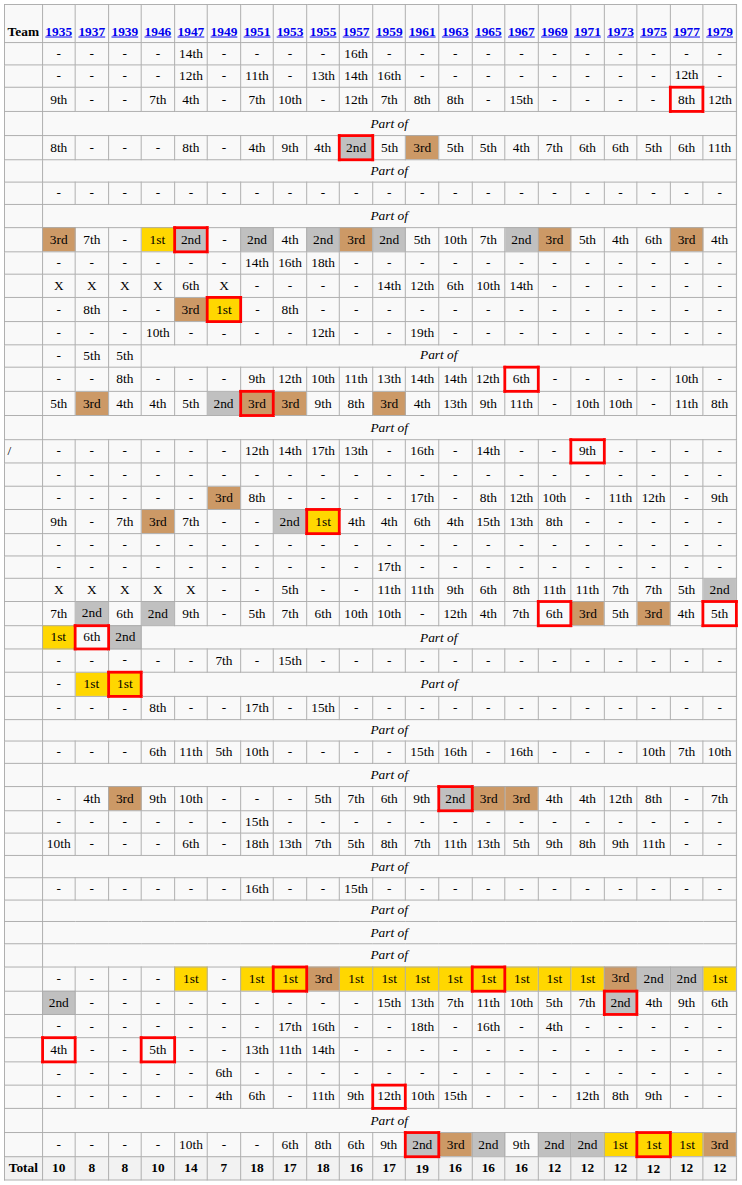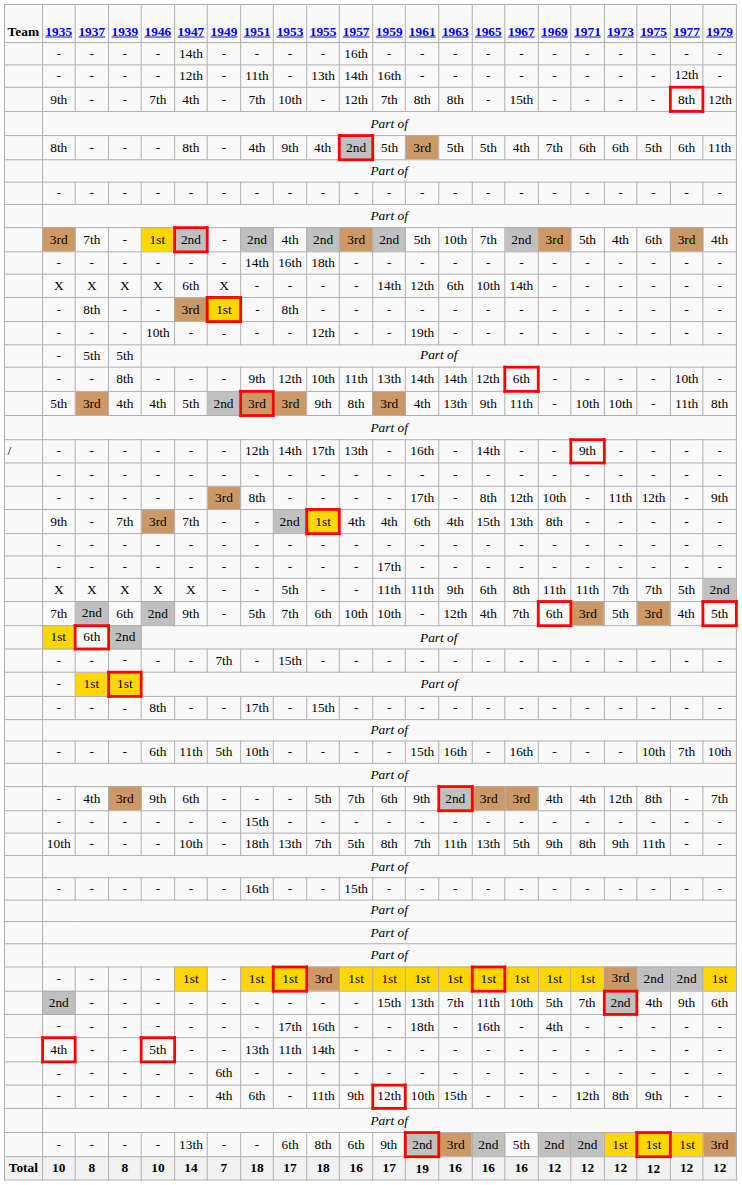(191, 798) 10th -> (191, 798) 6th
(191, 844) 6th -> (191, 844) 10th
(191, 1144) 10th -> (191, 1144) 13th
(521, 1144) 9th -> (521, 1144) 5th
